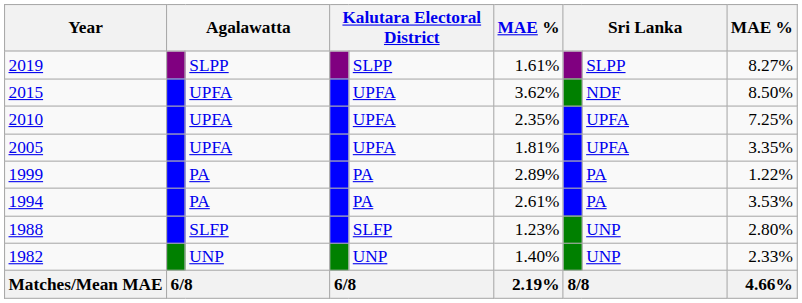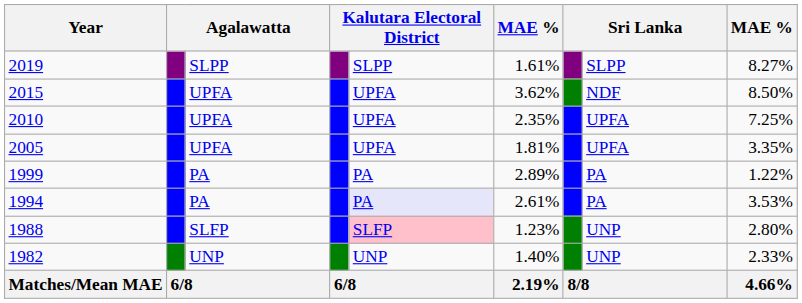(363, 202) no background -> (363, 202) lavender background
(372, 229) no background -> (372, 229) pink background
